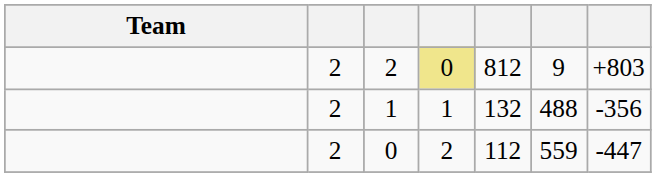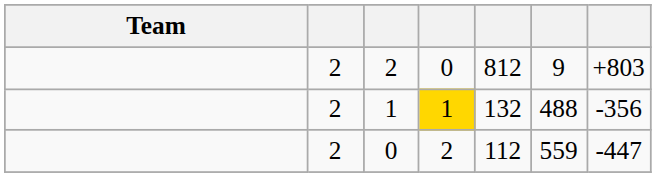(447, 67) khaki background -> (447, 67) no background
(447, 109) no background -> (447, 109) gold background
